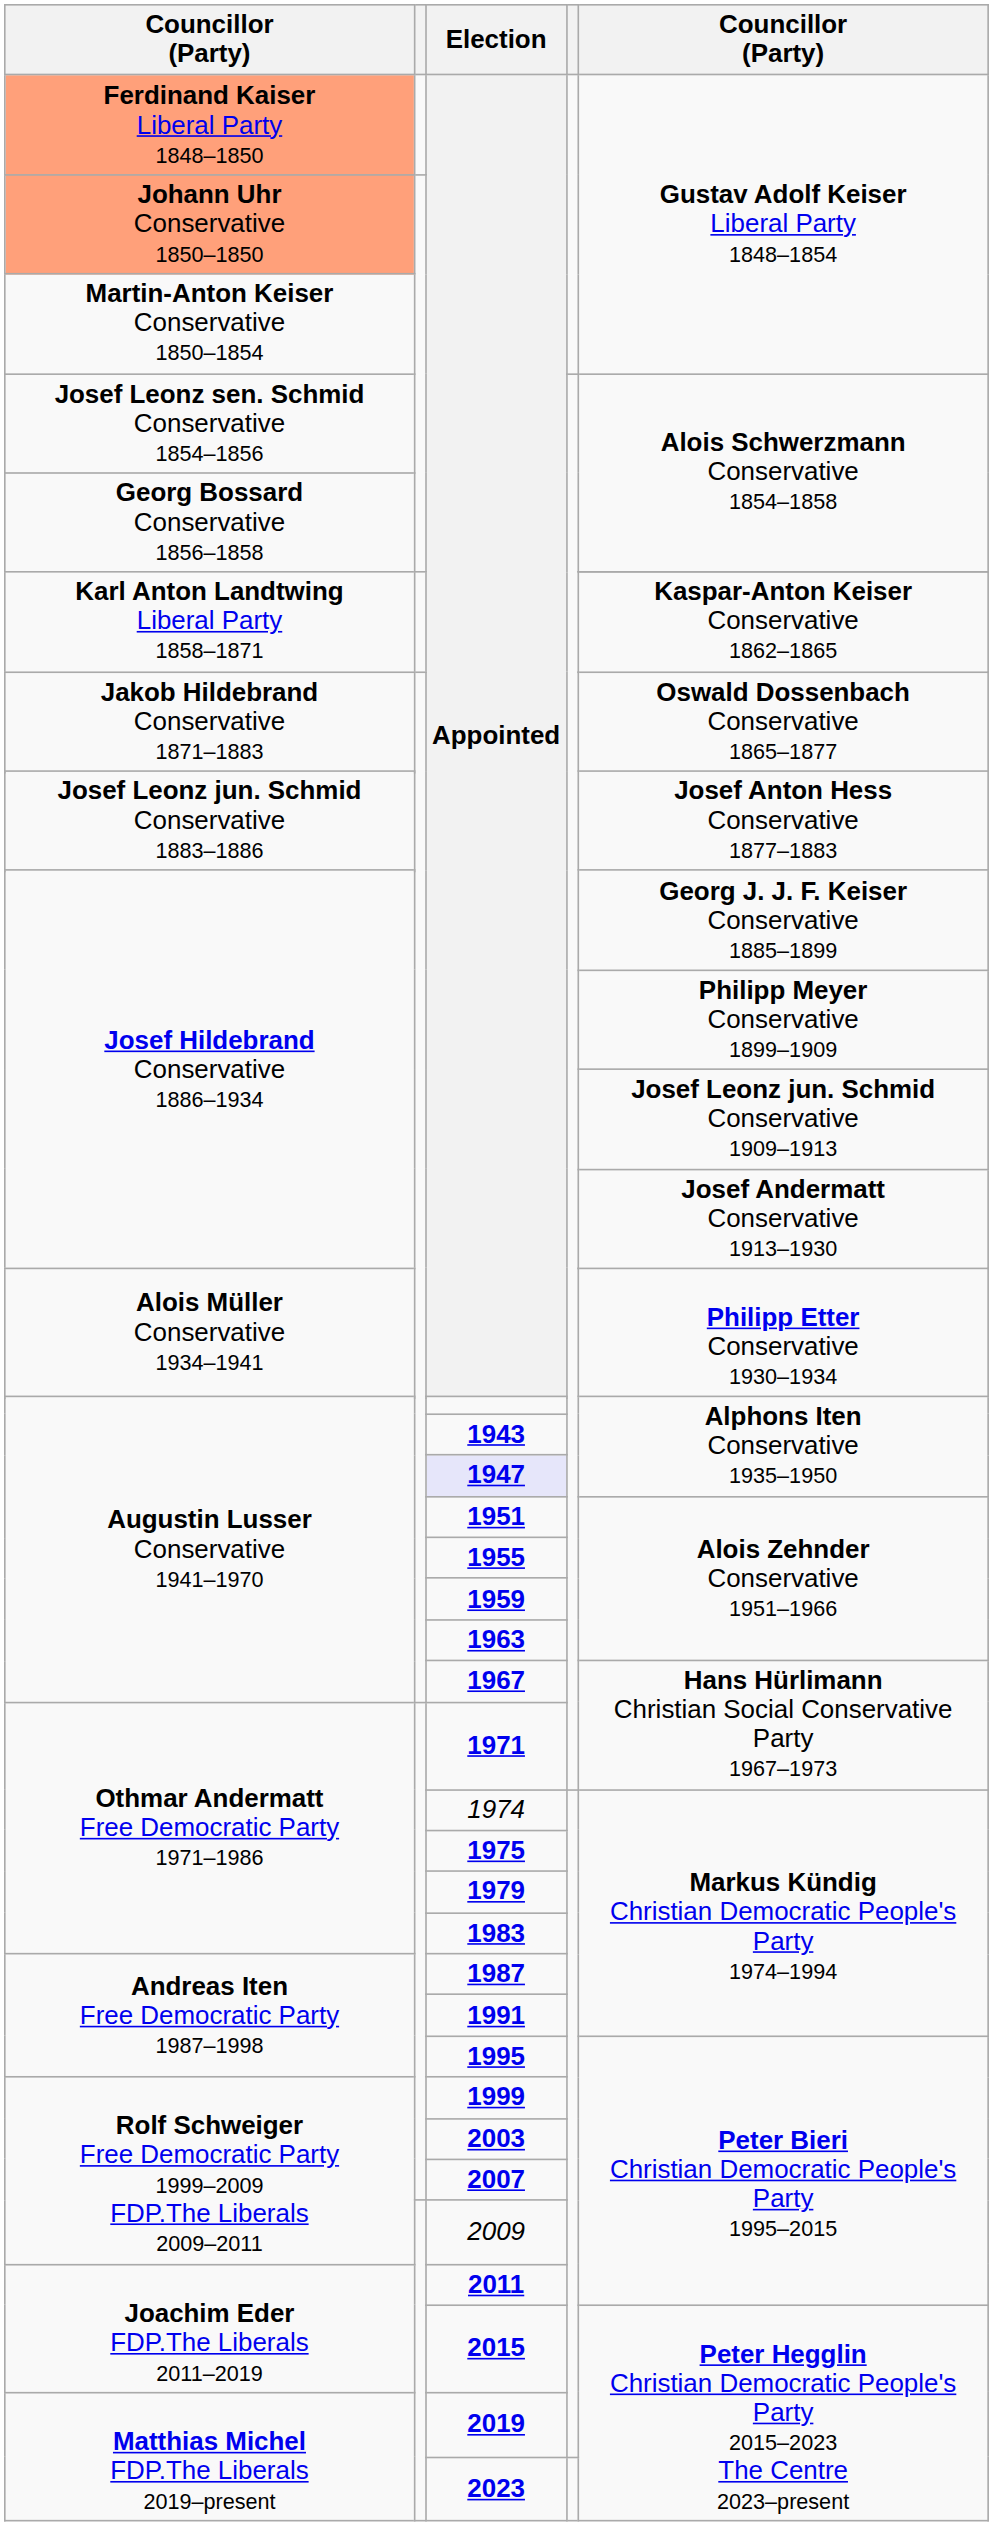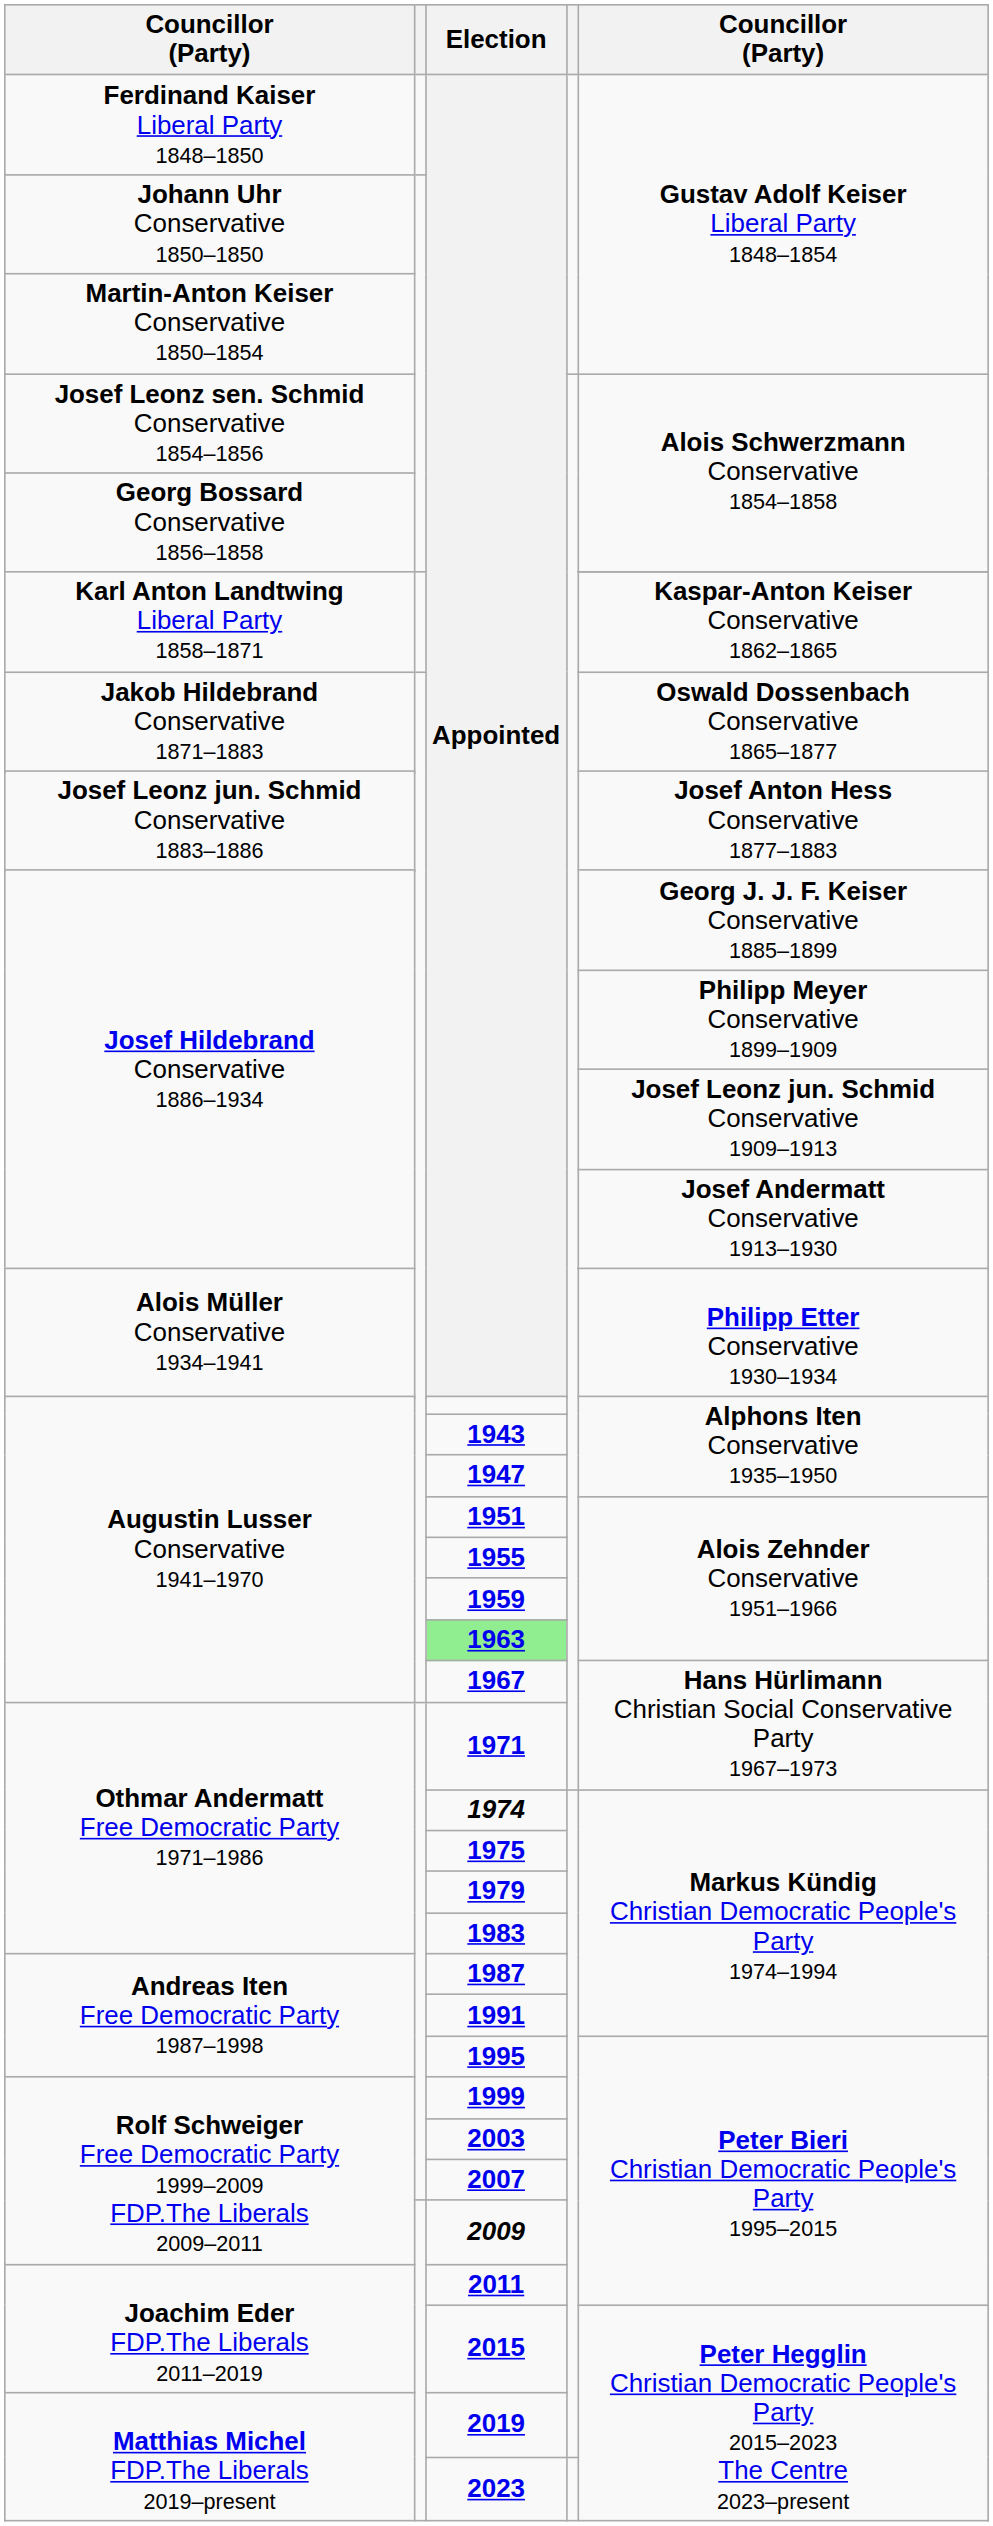(209, 124) lightsalmon background -> (209, 124) no background
(209, 223) lightsalmon background -> (209, 223) no background
(496, 1475) lavender background -> (496, 1475) no background
(496, 1639) no background -> (496, 1639) lightgreen background
(496, 1809) normal -> (496, 1809) bold
(496, 2231) normal -> (496, 2231) bold
